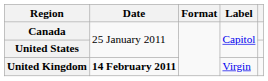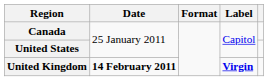(237, 66) normal -> (238, 66) bold
